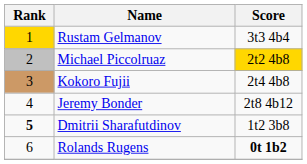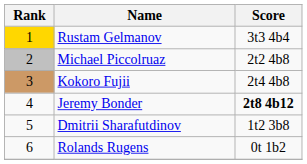(268, 59) gold background -> (268, 59) no background
(268, 103) normal -> (268, 103) bold
(29, 125) bold -> (29, 125) normal
(268, 147) bold -> (268, 147) normal
